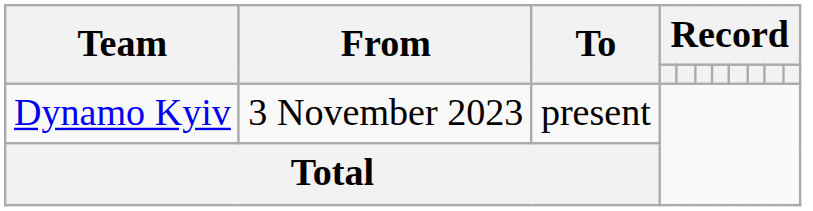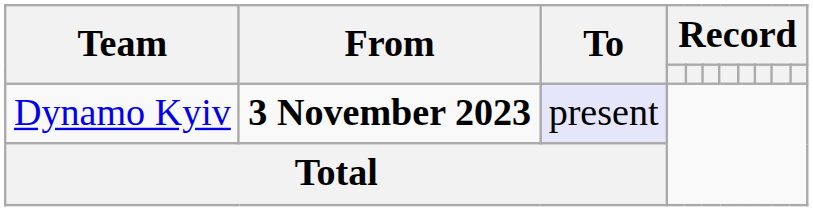(386, 112) normal -> (390, 112) bold
(596, 112) no background -> (604, 112) lavender background
